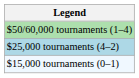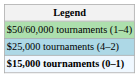(63, 63) normal -> (66, 63) bold
